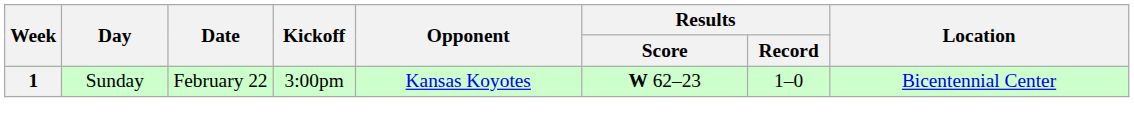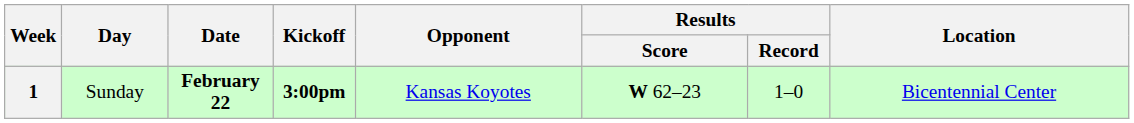(221, 81) normal -> (221, 92) bold
(314, 81) normal -> (314, 92) bold
